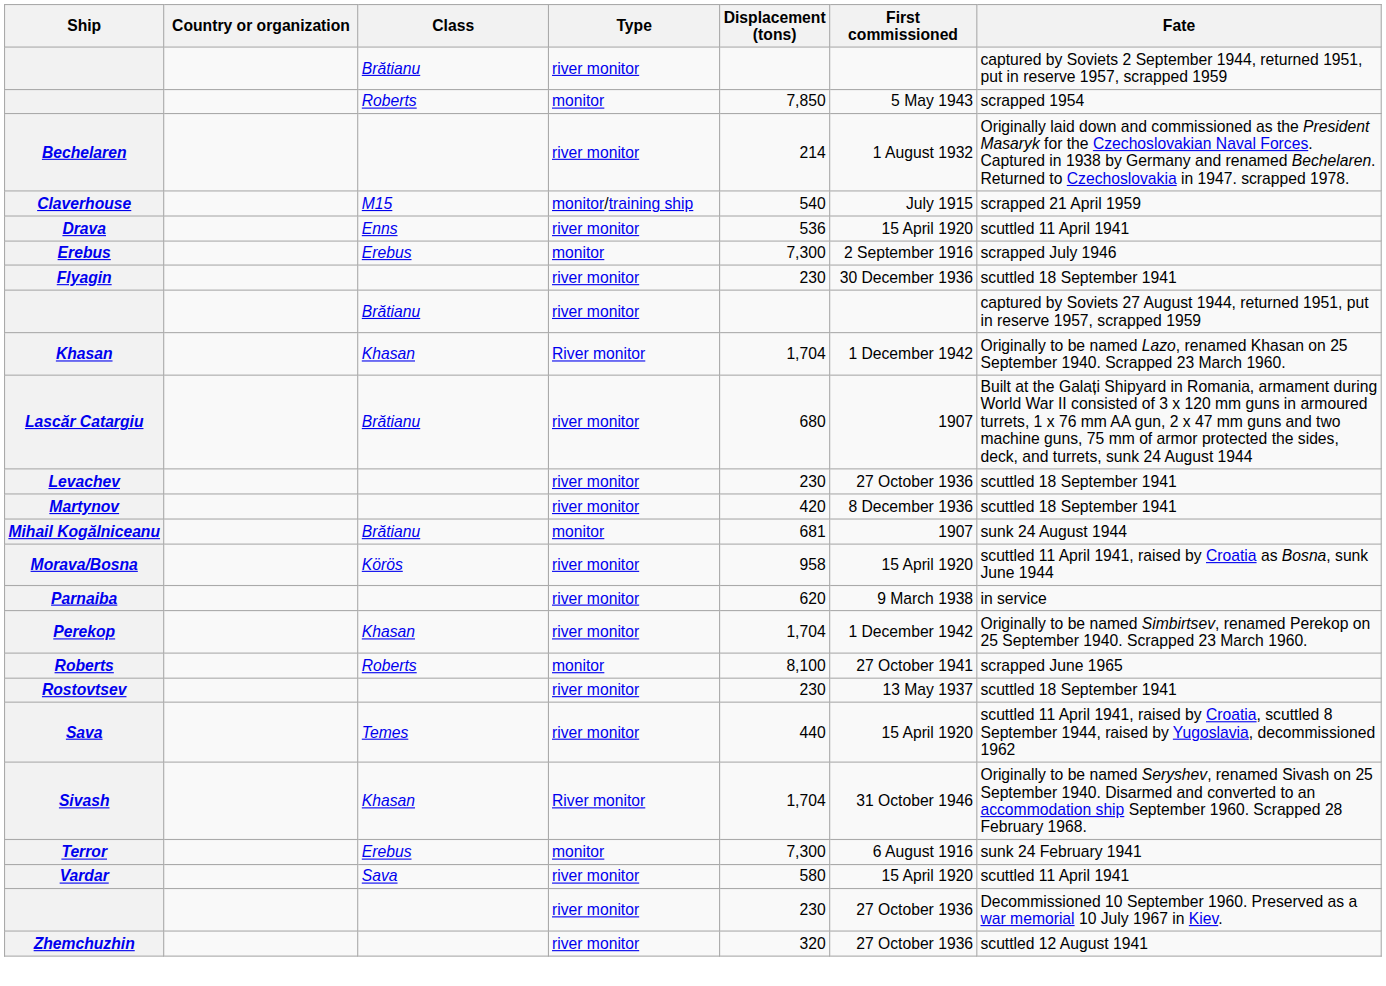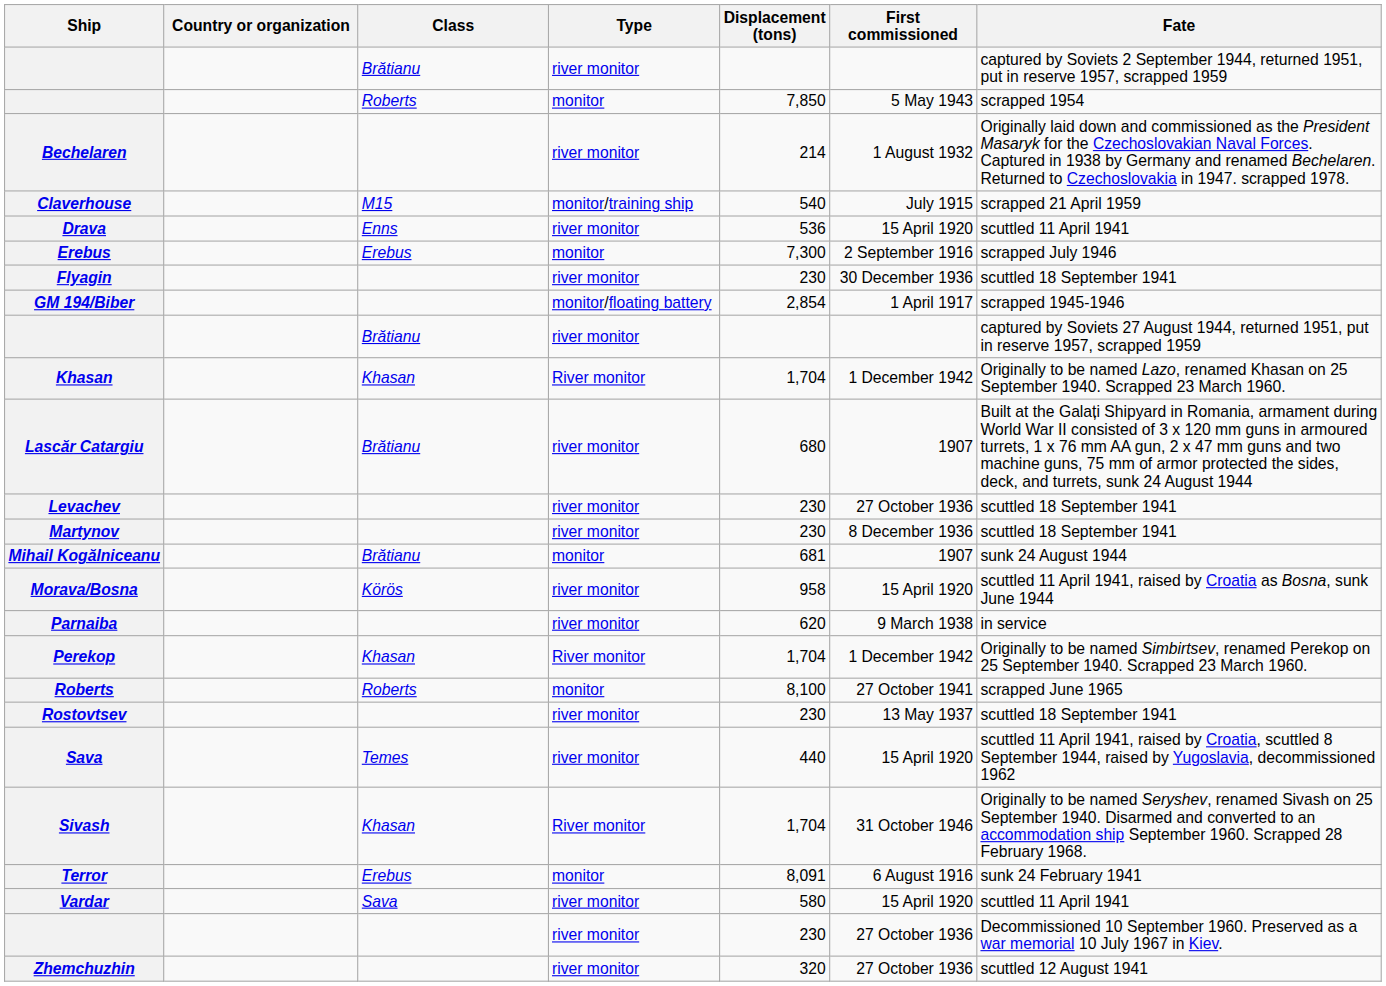+ row: (84, 303)
(813, 507) 420 -> (813, 532) 230
(596, 632) river monitor -> (599, 657) River monitor
(806, 852) 7,300 -> (806, 877) 8,091
